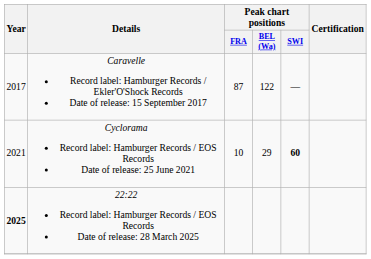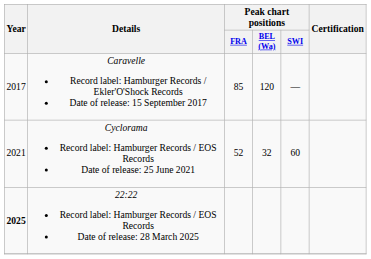(239, 87) 87 -> (239, 87) 85
(267, 87) 122 -> (267, 87) 120
(239, 153) 10 -> (239, 153) 52
(267, 153) 29 -> (267, 153) 32
(295, 153) bold -> (295, 153) normal
